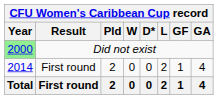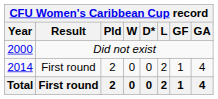(20, 49) lightgreen background -> (20, 49) no background
